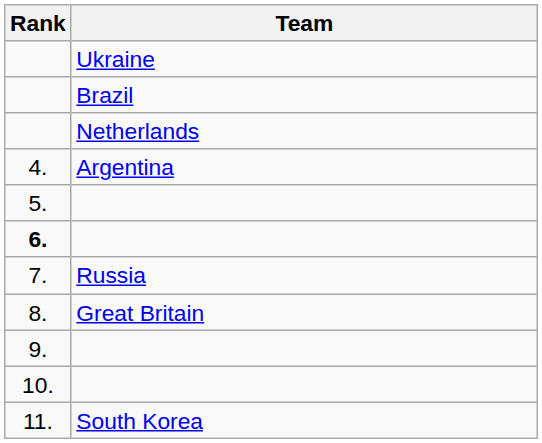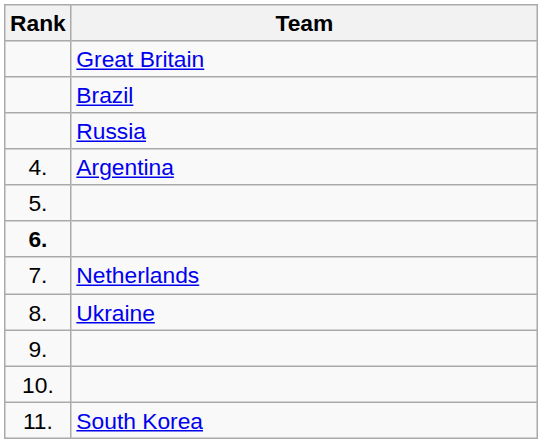(116, 59) Ukraine -> (140, 59) Great Britain
(138, 131) Netherlands -> (111, 131) Russia
(111, 276) Russia -> (138, 276) Netherlands
(140, 312) Great Britain -> (116, 312) Ukraine
